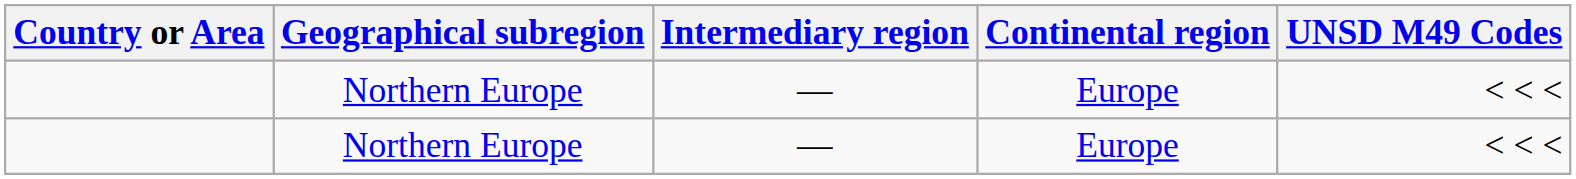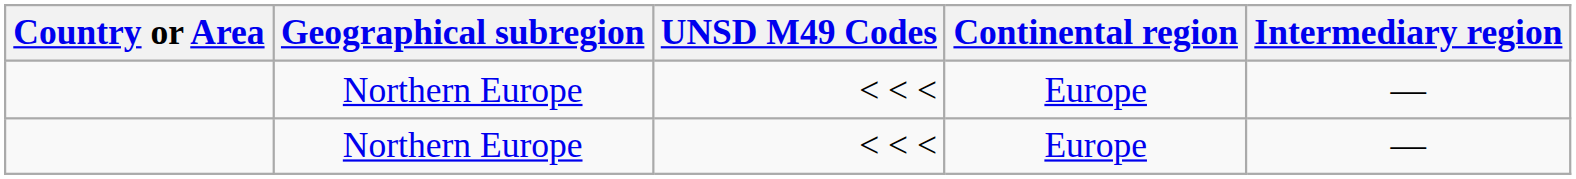columns swapped: (815, 32) <-> (1424, 32)
